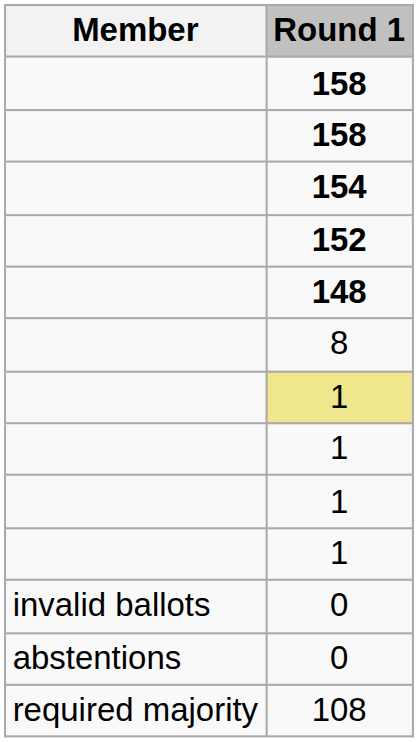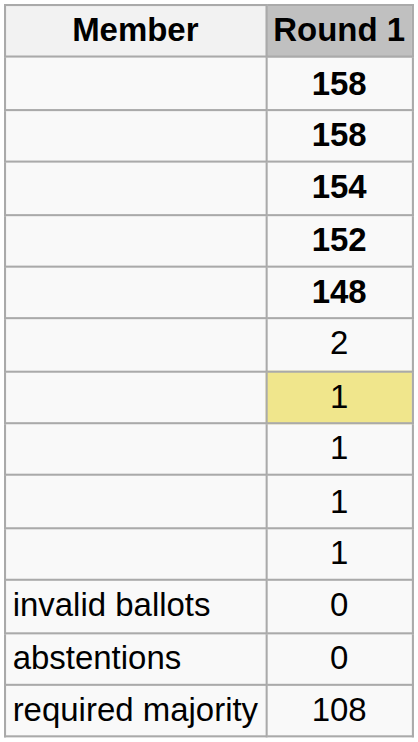(339, 344) 8 -> (339, 344) 2
